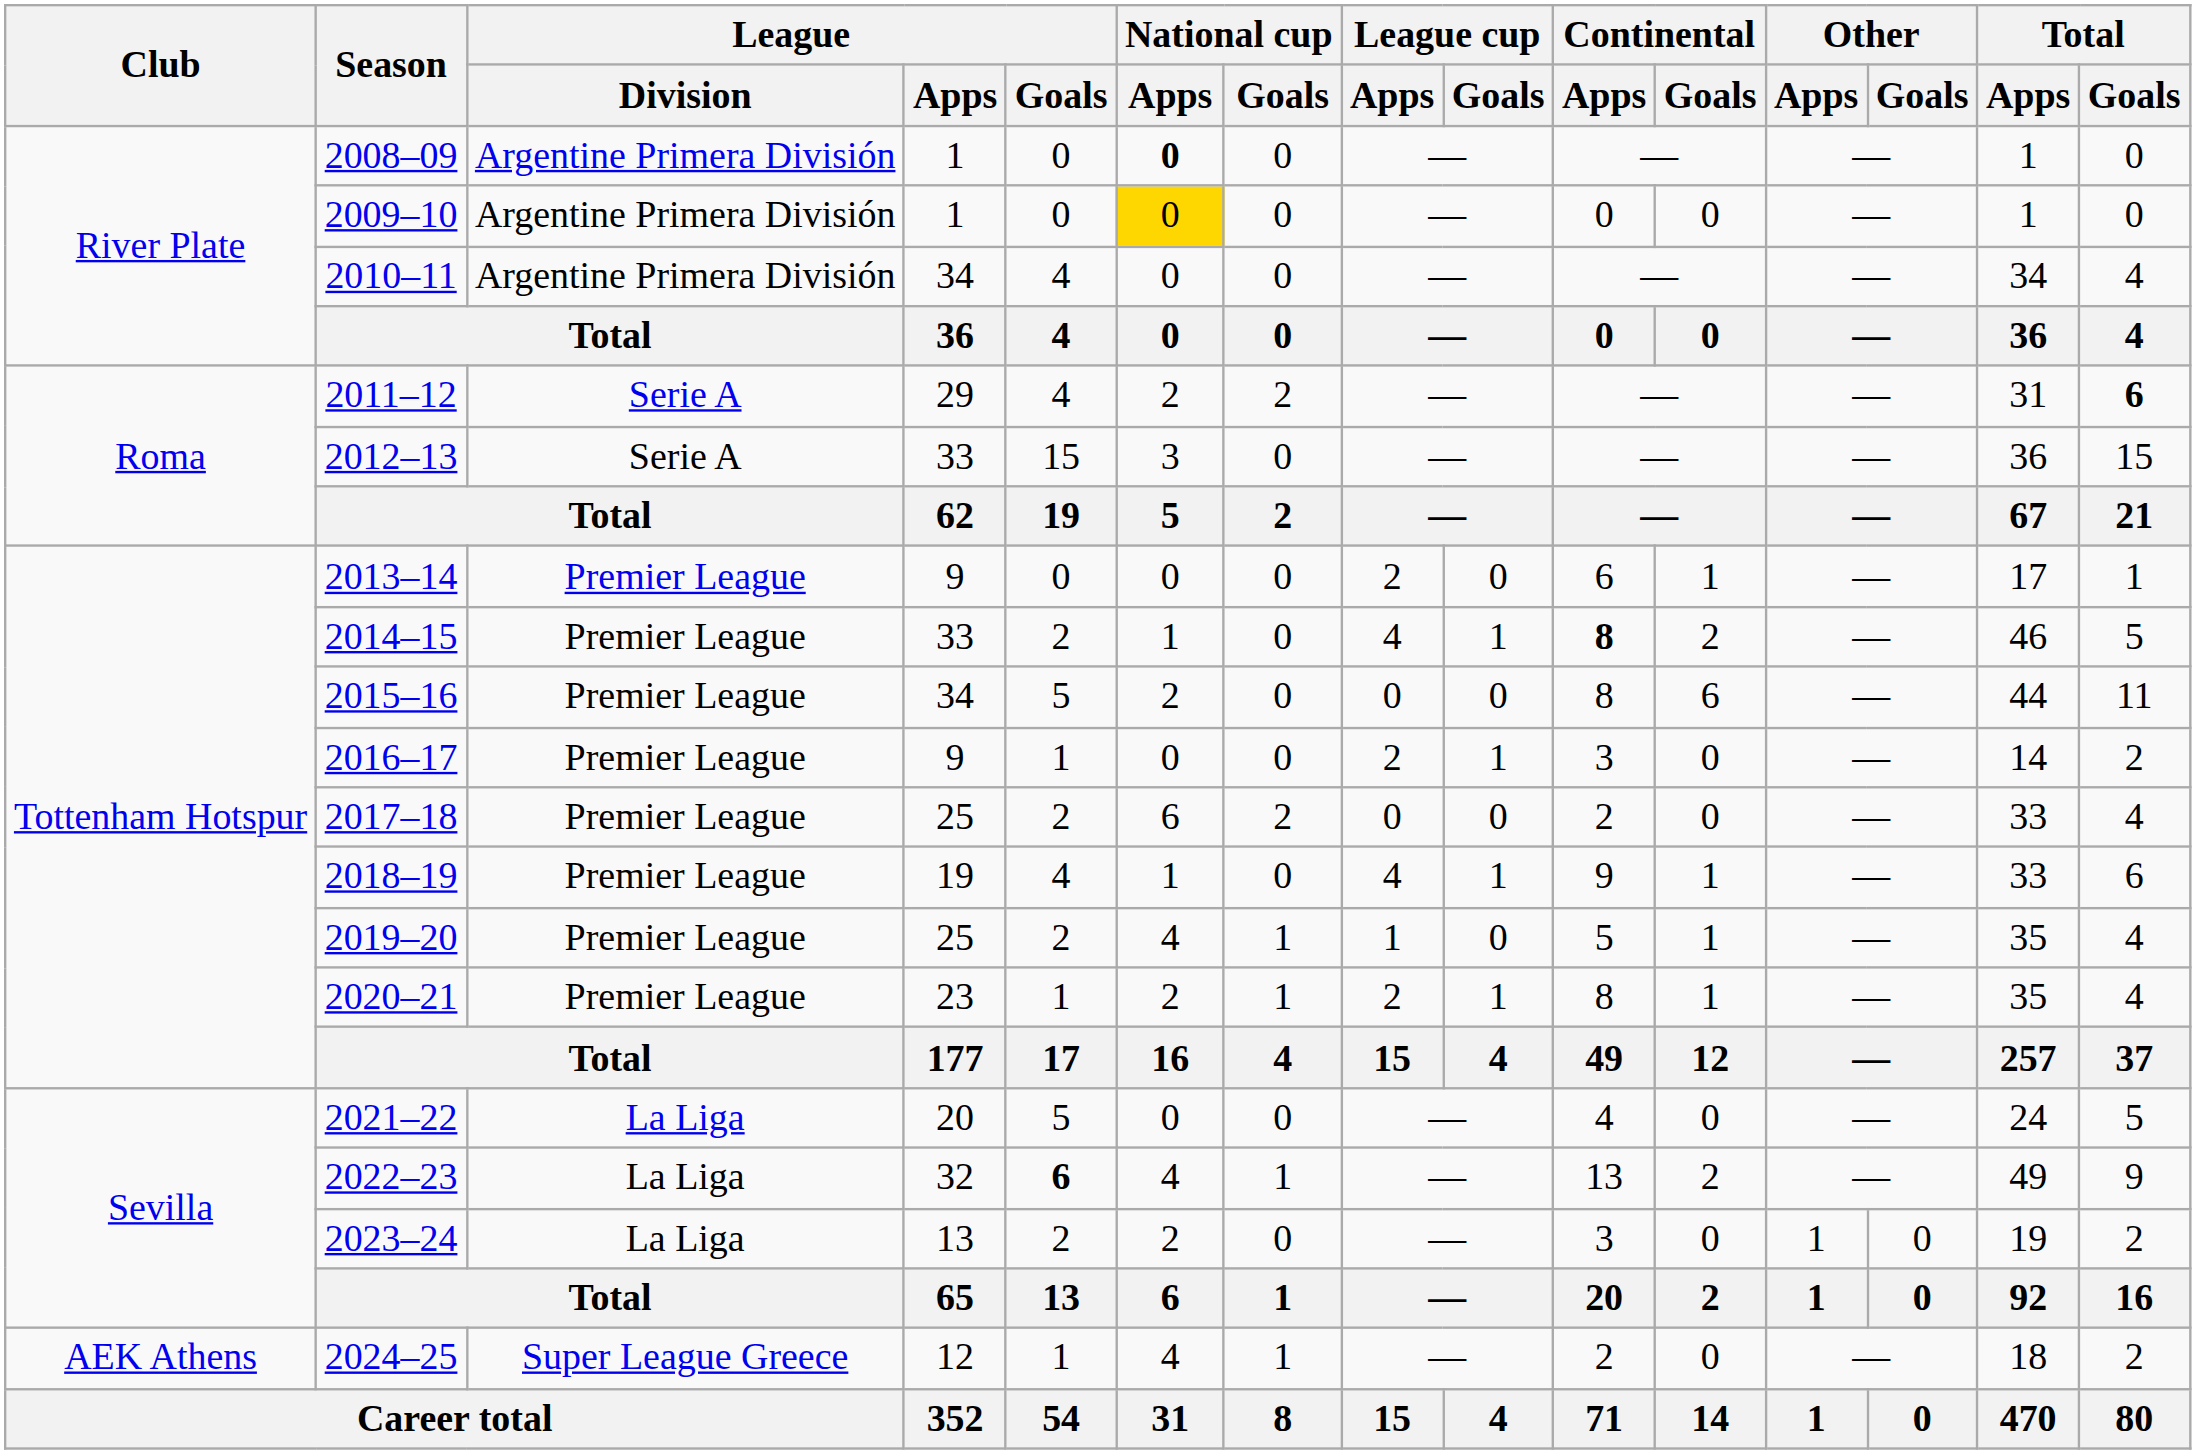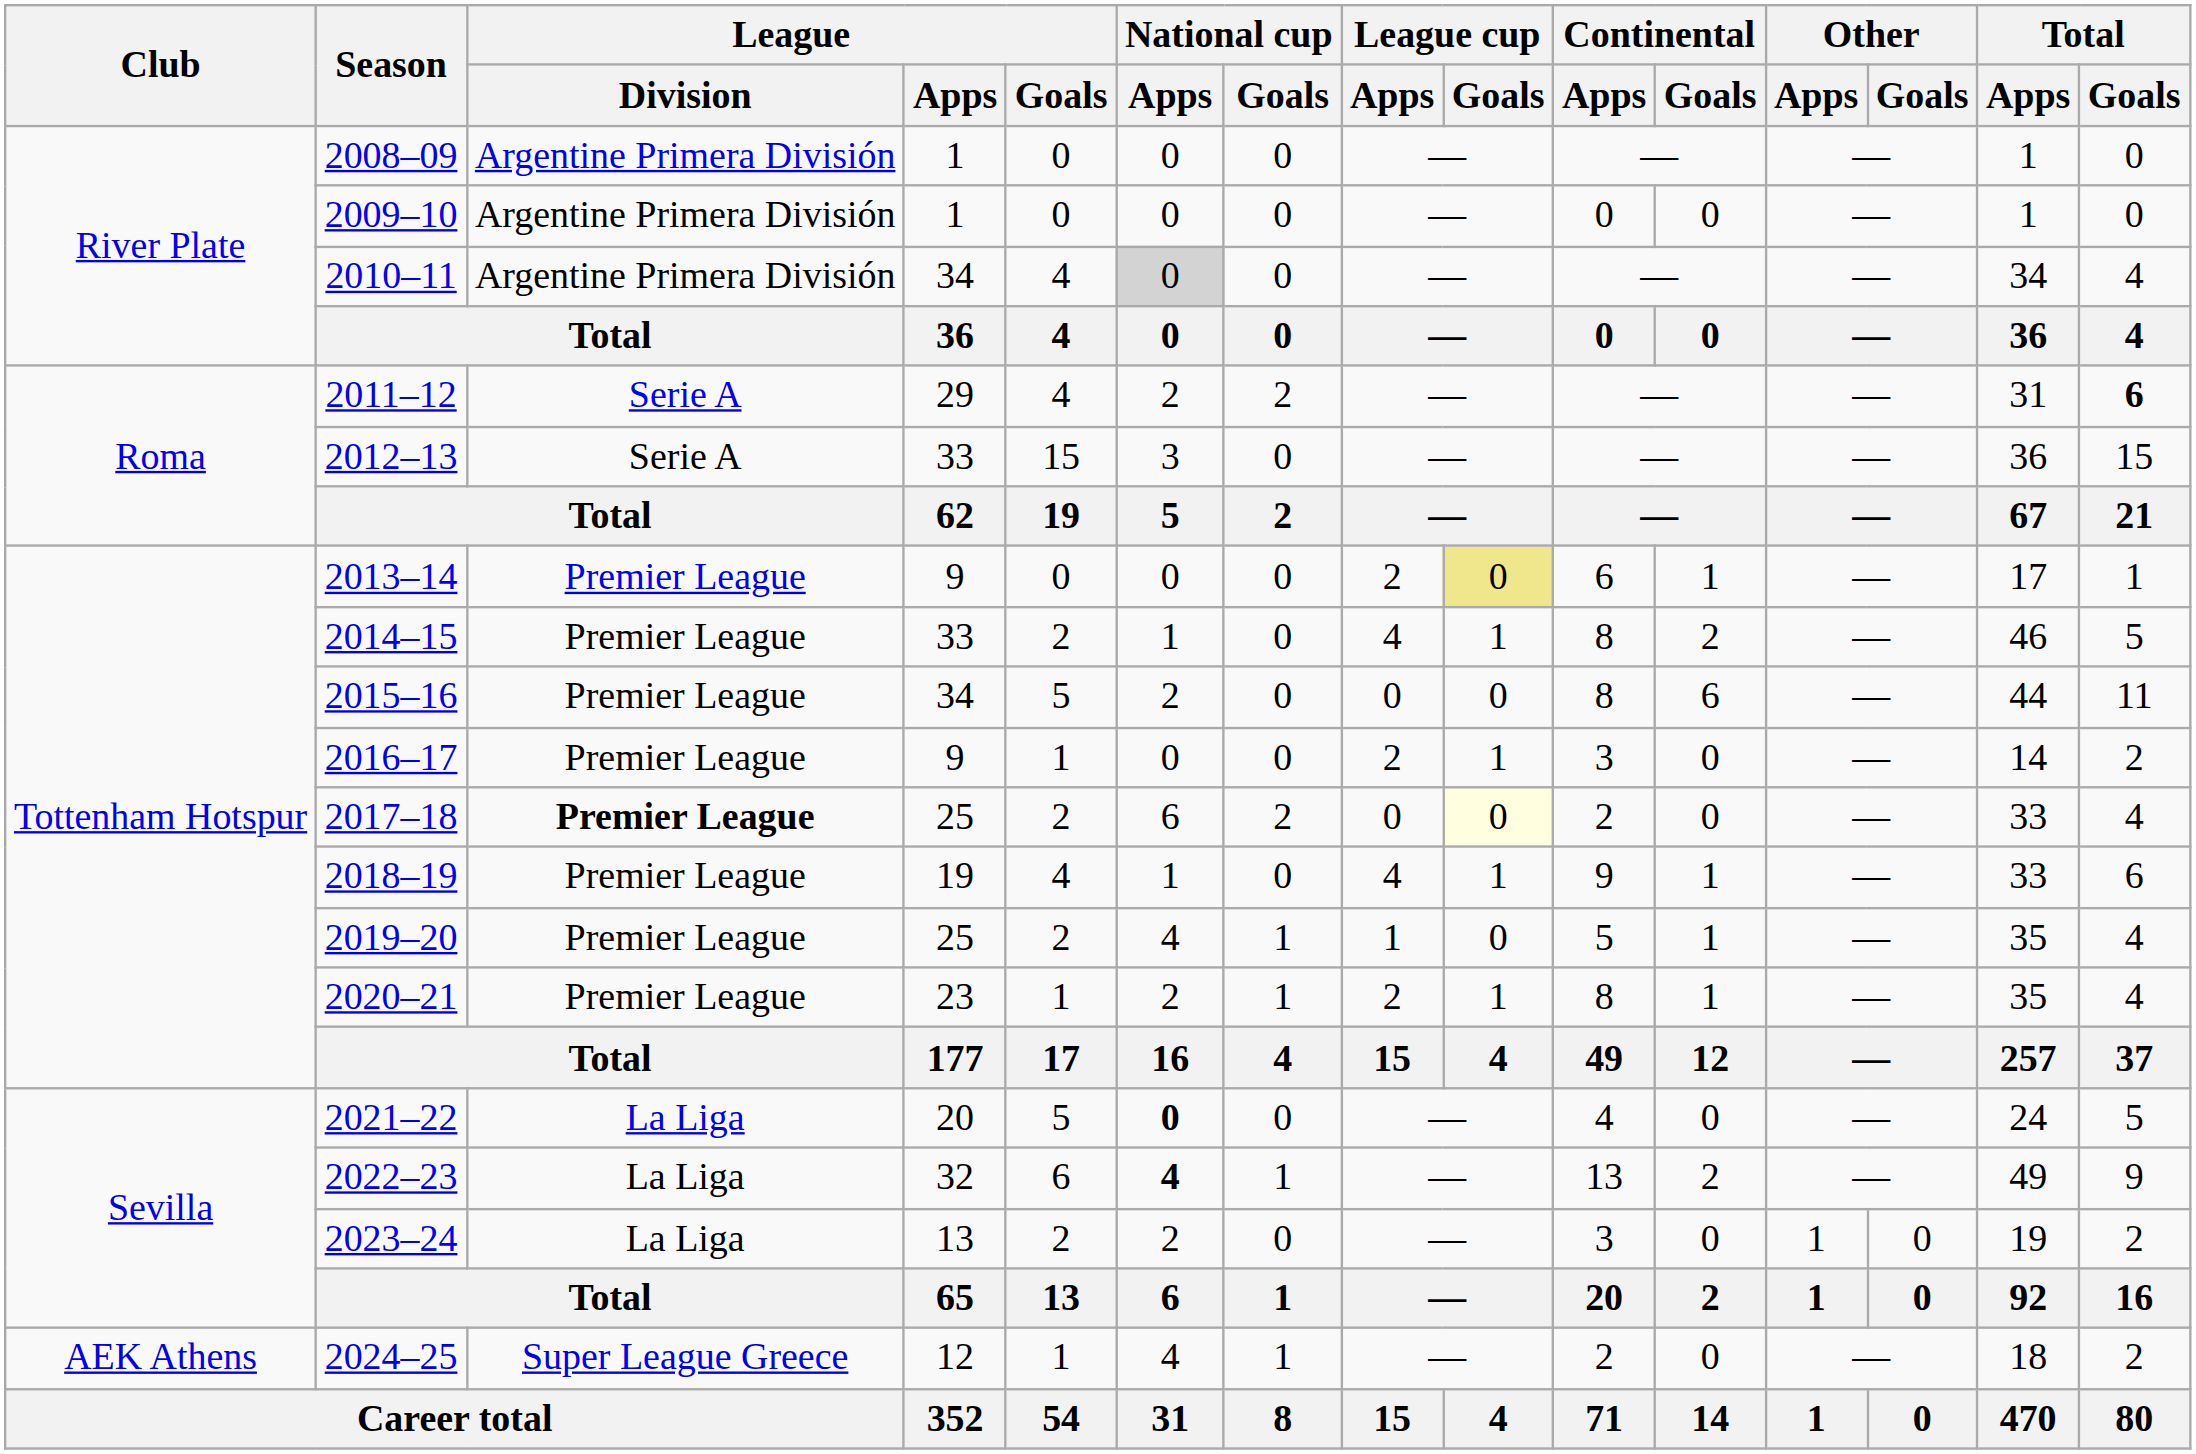(1170, 154) bold -> (1170, 154) normal
(1170, 214) gold background -> (1170, 214) no background
(1170, 275) no background -> (1170, 275) lightgrey background
(1498, 575) no background -> (1498, 575) khaki background
(1604, 635) bold -> (1604, 635) normal
(685, 816) normal -> (685, 816) bold
(1498, 816) no background -> (1498, 816) lightyellow background
(1170, 1117) normal -> (1170, 1117) bold
(1061, 1177) bold -> (1061, 1177) normal
(1170, 1177) normal -> (1170, 1177) bold
